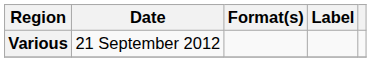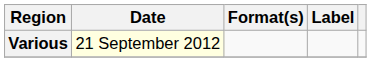(148, 43) no background -> (148, 43) lightyellow background
